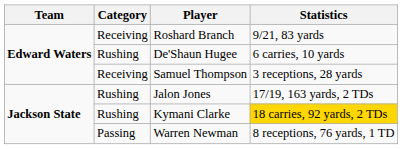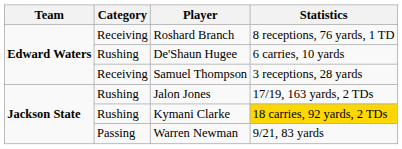(288, 34) 9/21, 83 yards -> (324, 34) 8 receptions, 76 yards, 1 TD
(324, 133) 8 receptions, 76 yards, 1 TD -> (288, 133) 9/21, 83 yards
